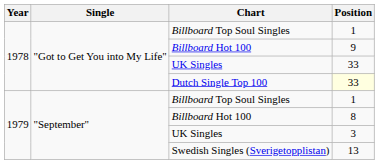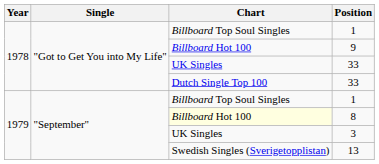(353, 82) lightyellow background -> (353, 82) no background
(211, 116) no background -> (211, 116) lightyellow background
